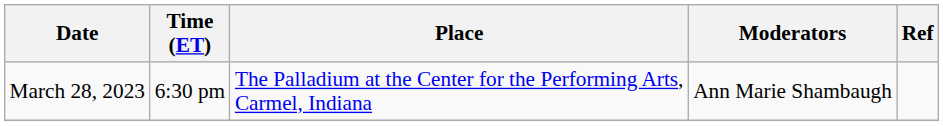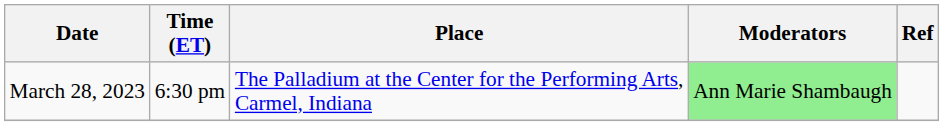(793, 91) no background -> (793, 91) lightgreen background
